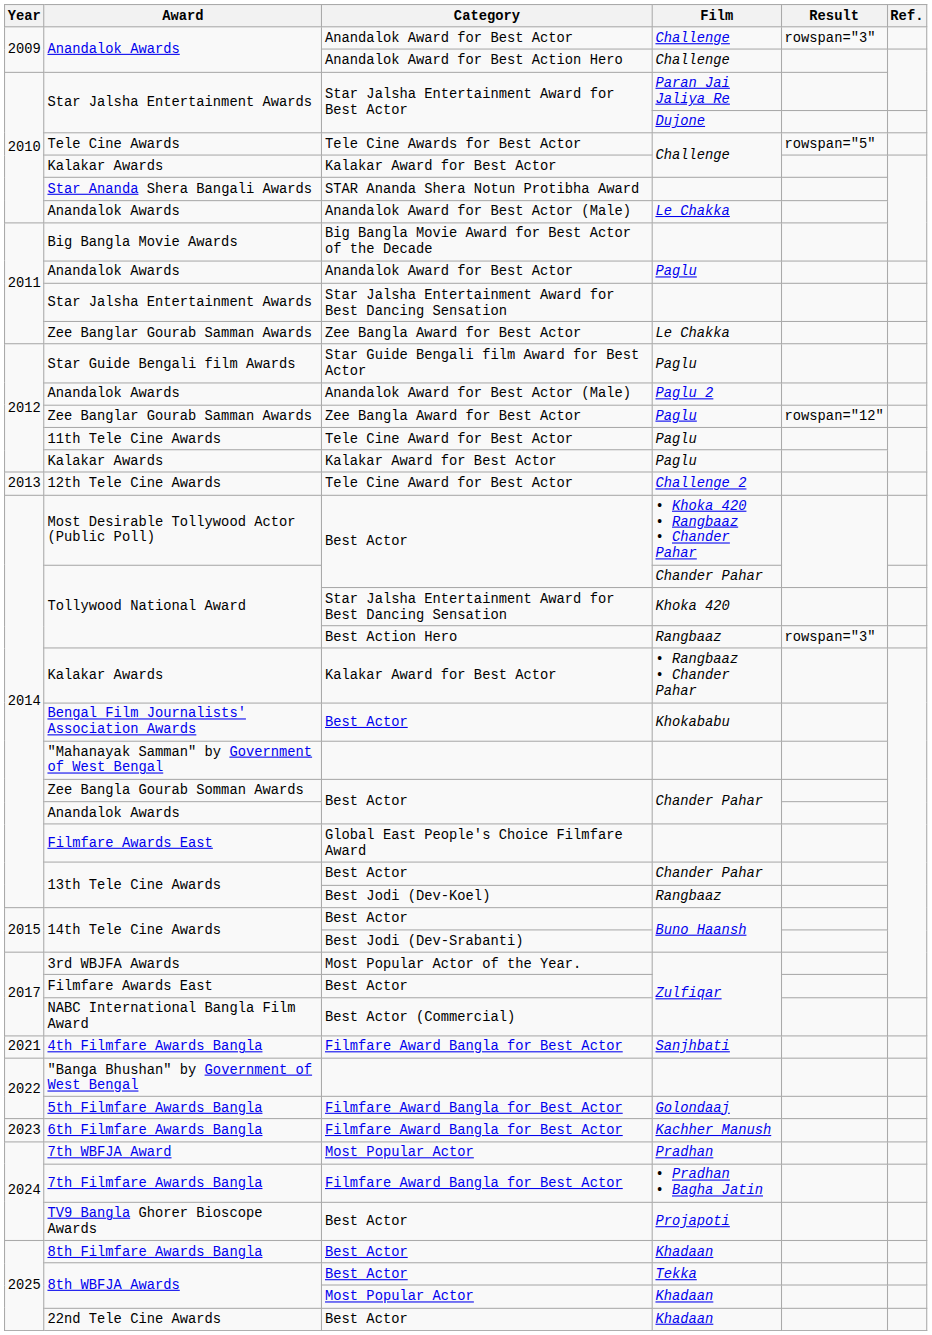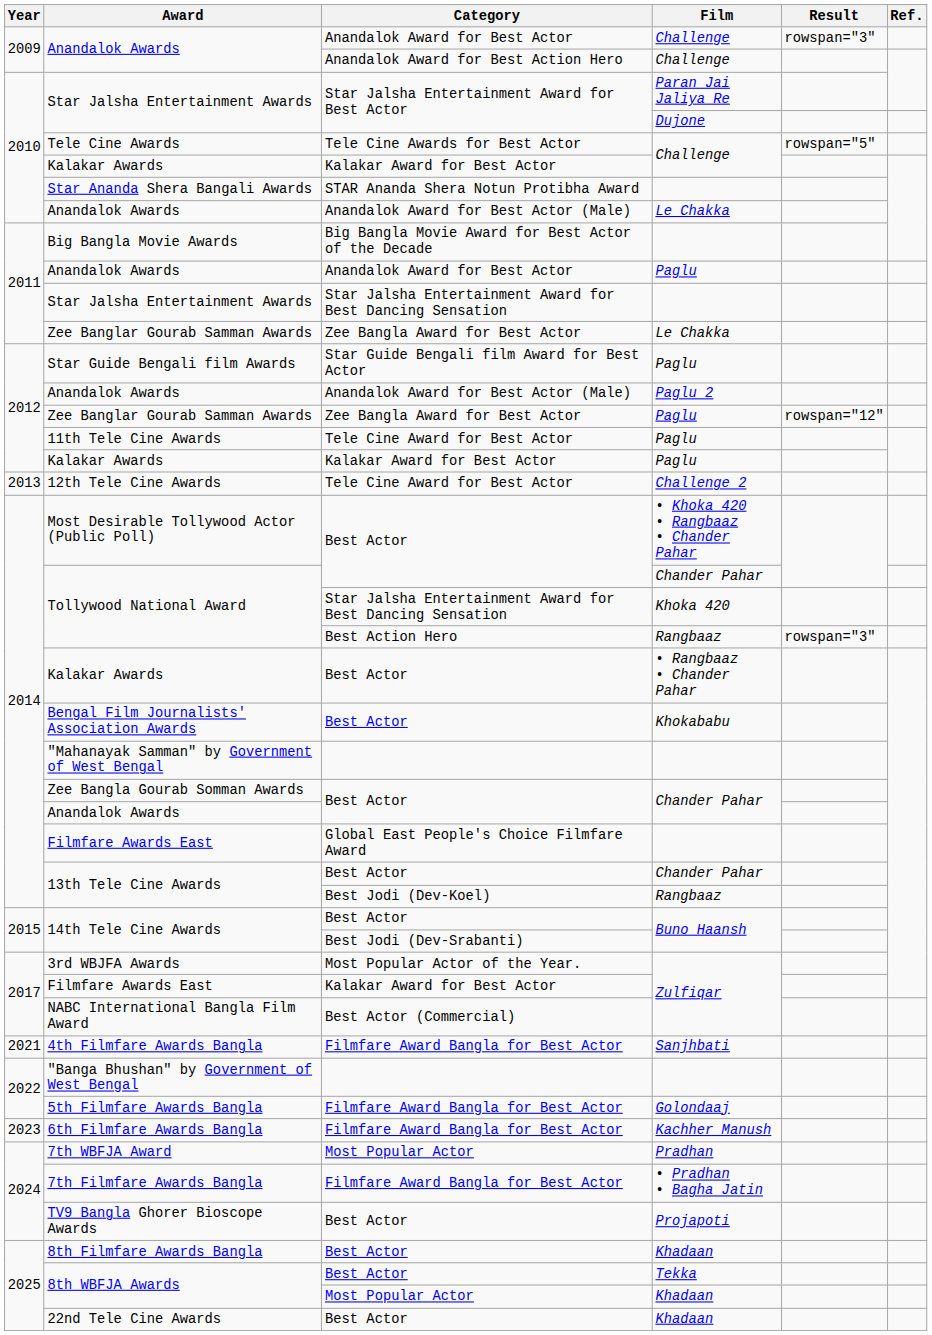(441, 675) Kalakar Award for Best Actor -> (366, 675) Best Actor
(366, 986) Best Actor -> (441, 986) Kalakar Award for Best Actor
